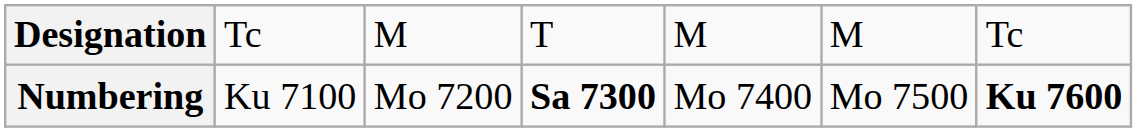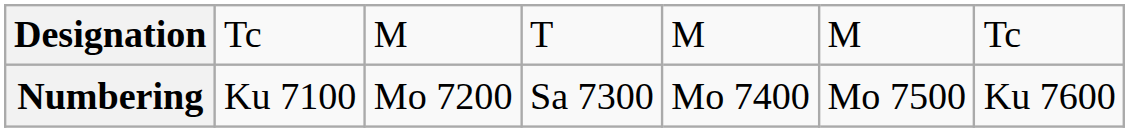(593, 95) bold -> (592, 95) normal
(1054, 95) bold -> (1050, 95) normal
